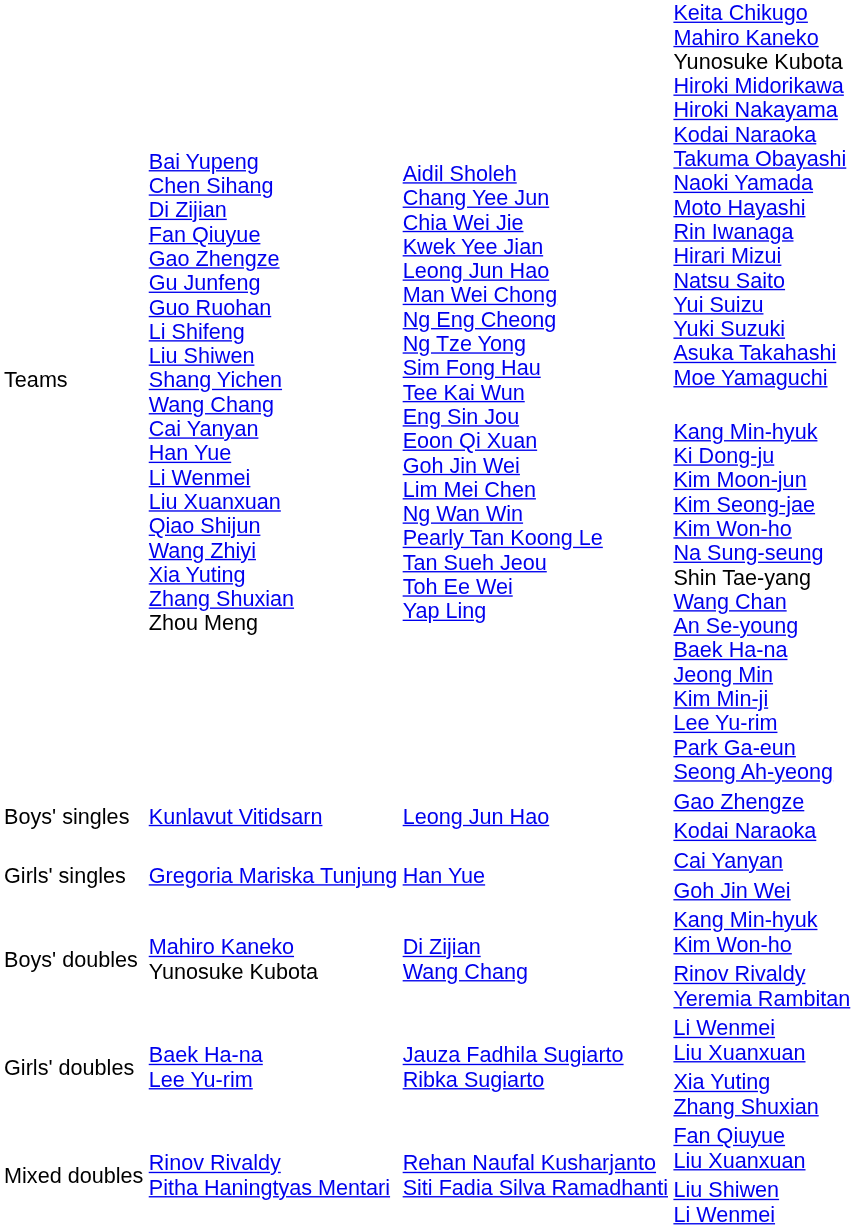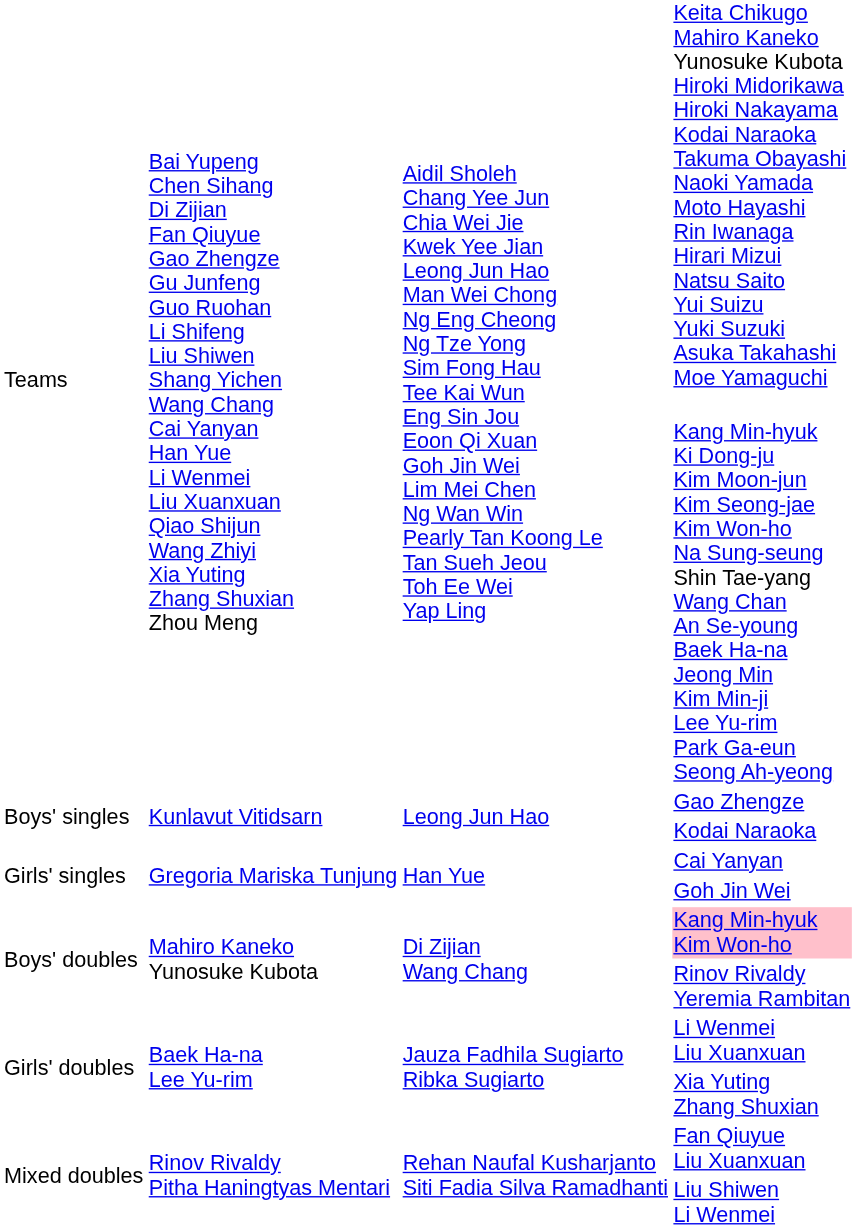(745, 932) no background -> (745, 932) pink background
